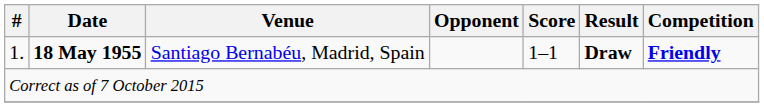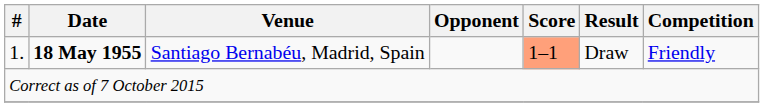(543, 52) no background -> (543, 52) lightsalmon background
(608, 52) bold -> (607, 52) normal
(684, 52) bold -> (681, 52) normal
